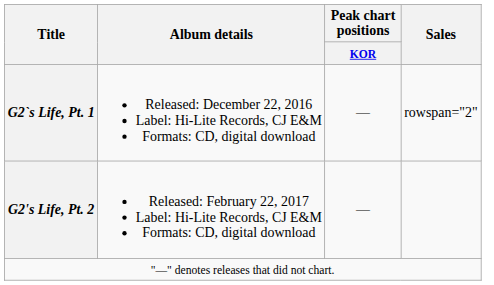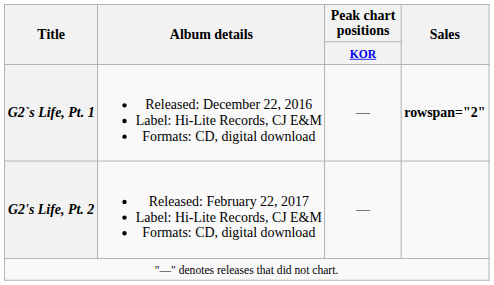(441, 112) normal -> (445, 112) bold
